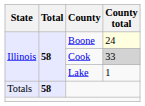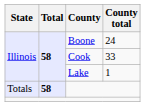(110, 40) lightyellow background -> (110, 40) no background
(110, 56) lightgrey background -> (110, 56) no background
